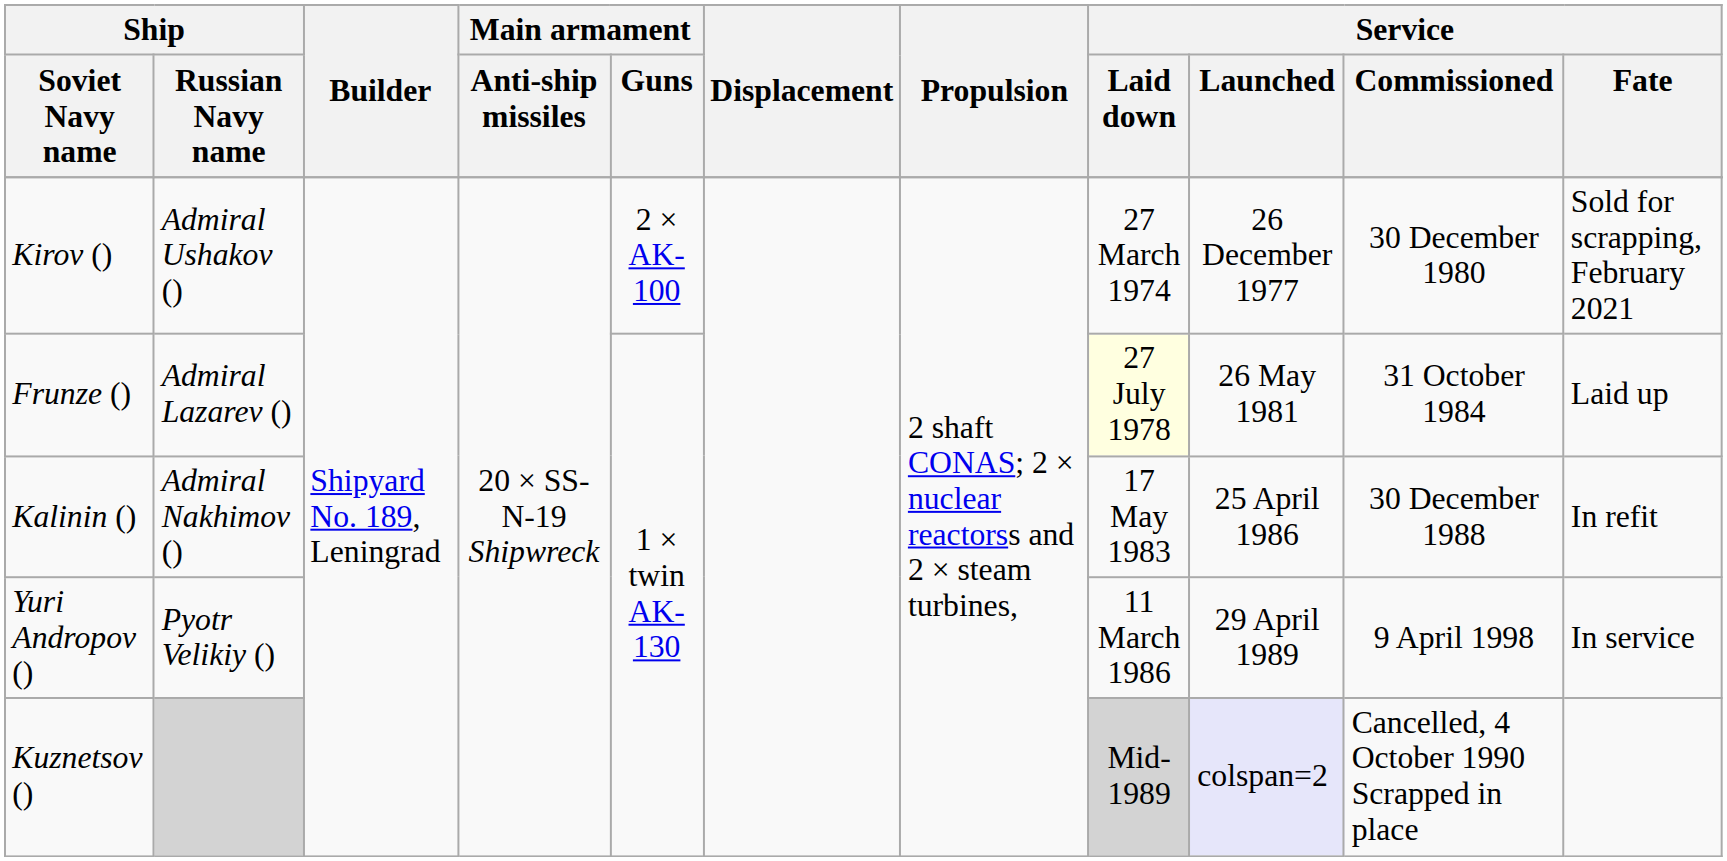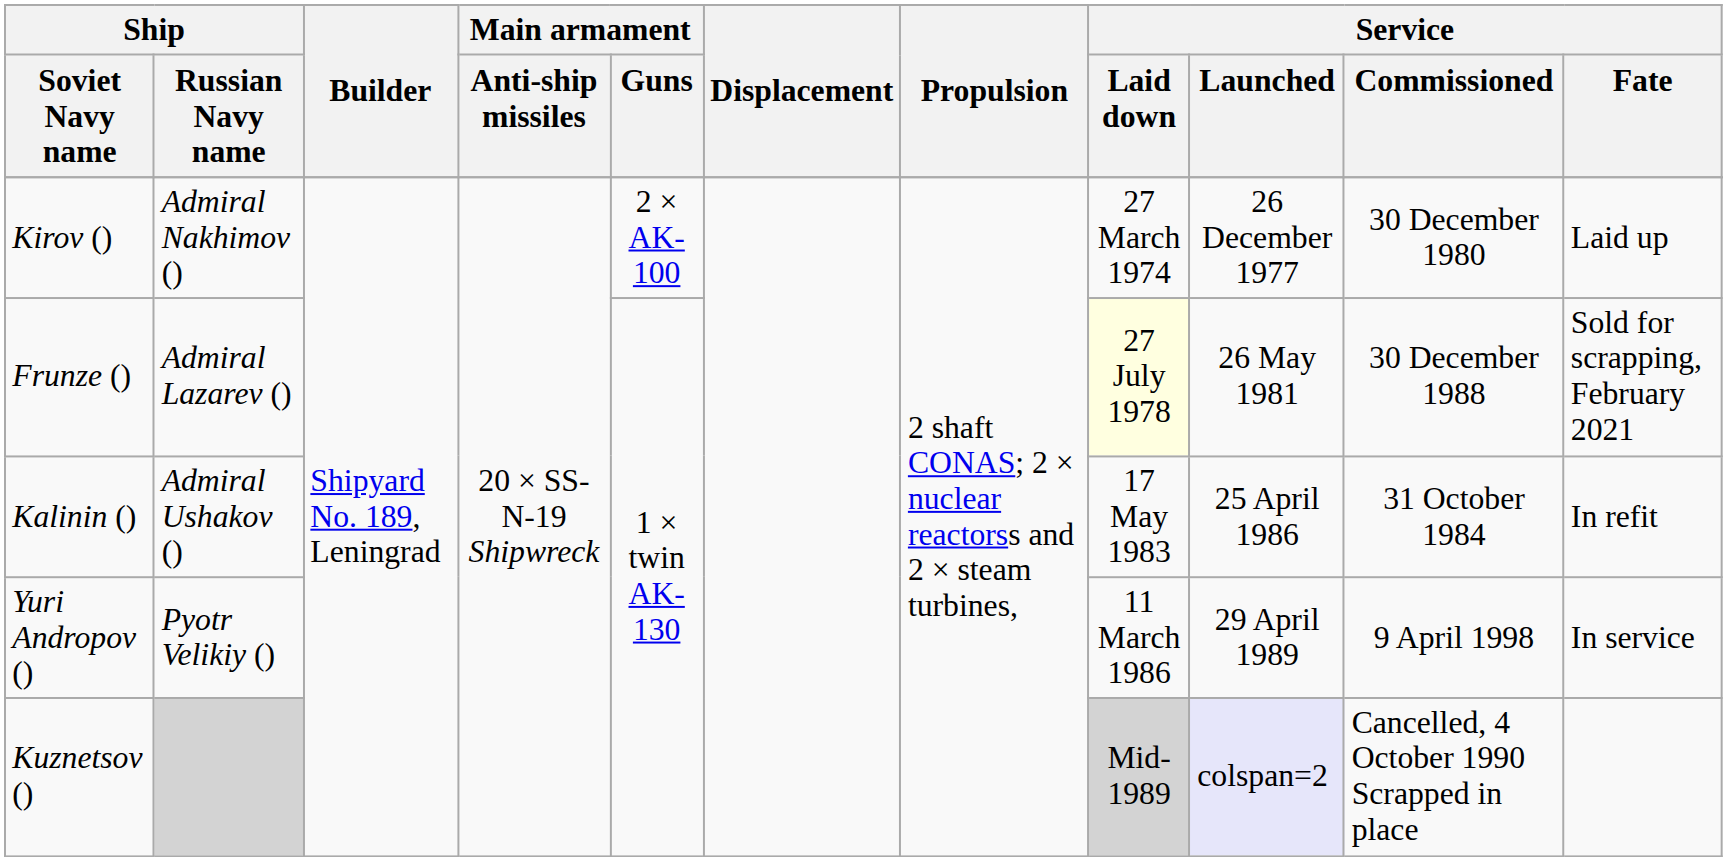(217, 254) Admiral Ushakov () -> (226, 237) Admiral Nakhimov ()
(1636, 254) Sold for scrapping, February 2021 -> (1620, 237) Laid up
(1454, 394) 31 October 1984 -> (1454, 376) 30 December 1988
(1620, 394) Laid up -> (1636, 376) Sold for scrapping, February 2021
(226, 515) Admiral Nakhimov () -> (217, 515) Admiral Ushakov ()
(1454, 515) 30 December 1988 -> (1454, 515) 31 October 1984
